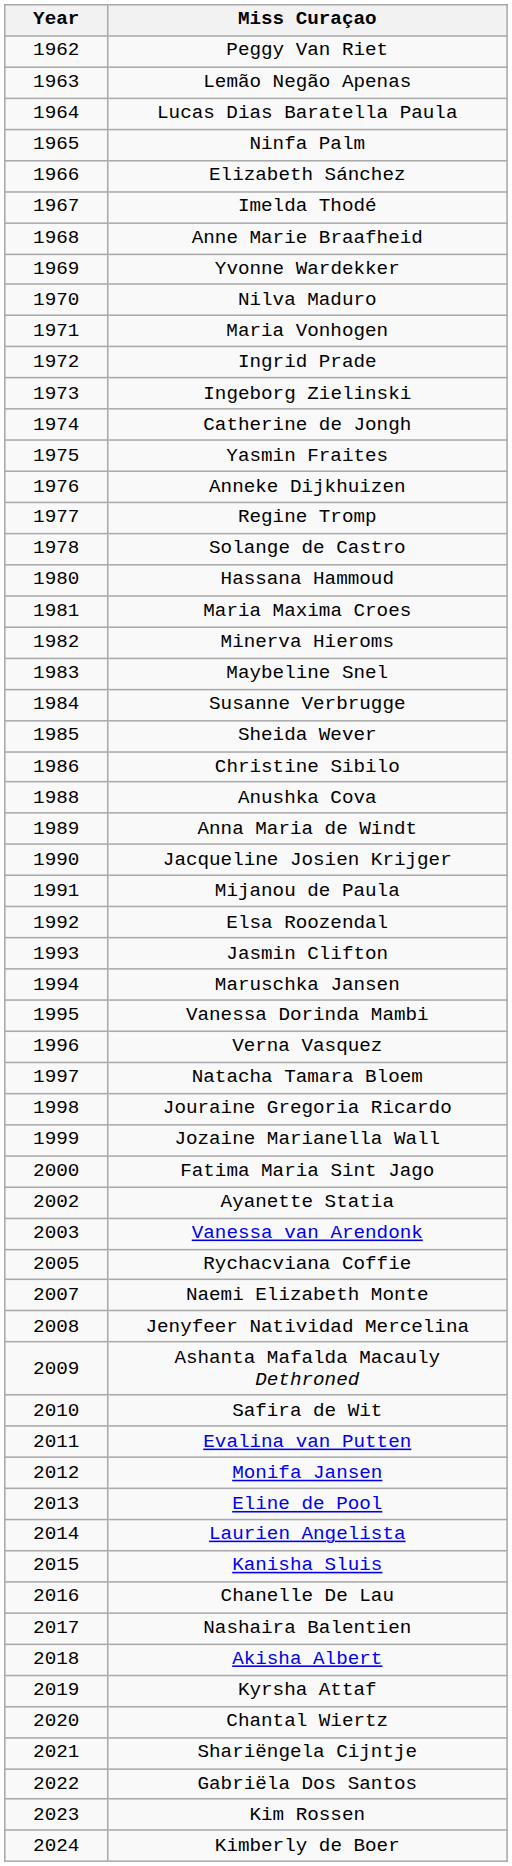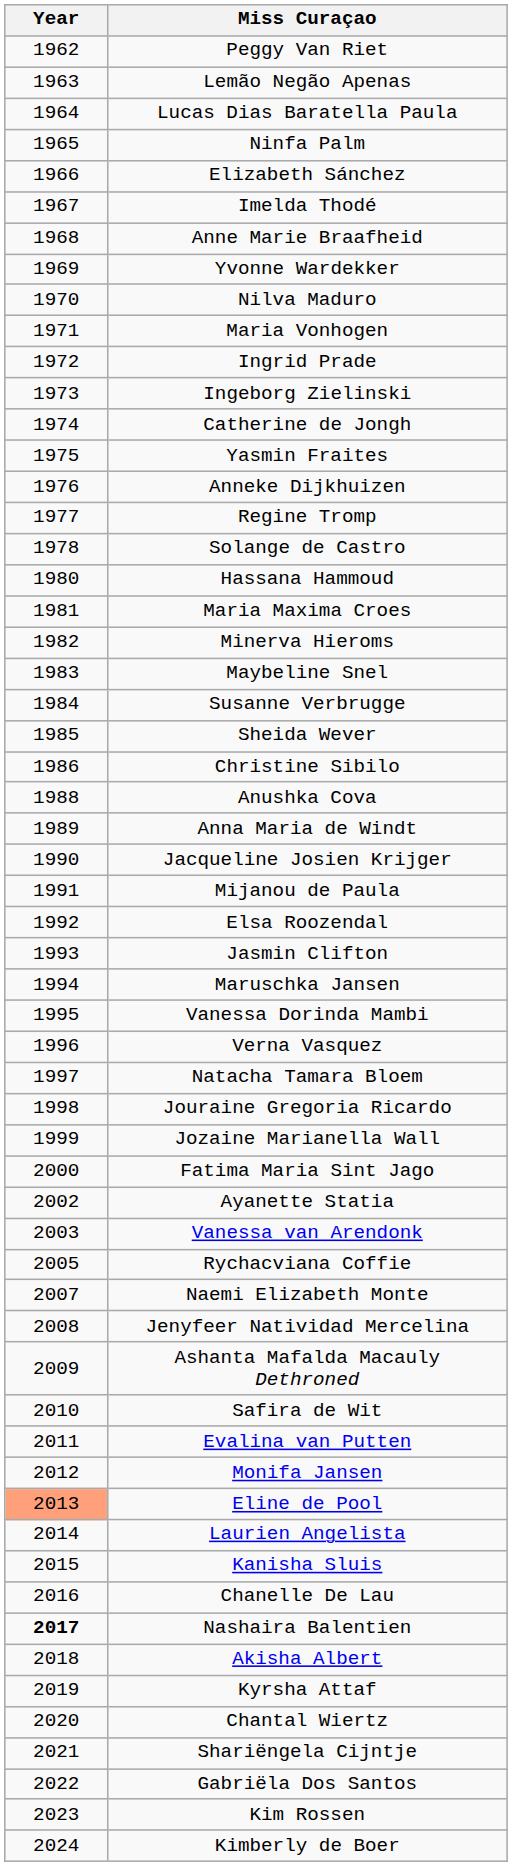(56, 1504) no background -> (56, 1504) lightsalmon background
(56, 1629) normal -> (56, 1629) bold
